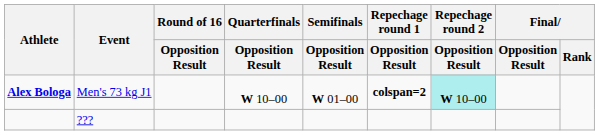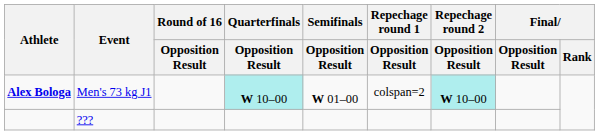(264, 99) no background -> (264, 99) paleturquoise background
(399, 92) bold -> (399, 92) normal
